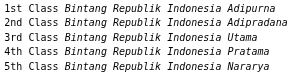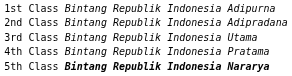(167, 67) normal -> (167, 67) bold
